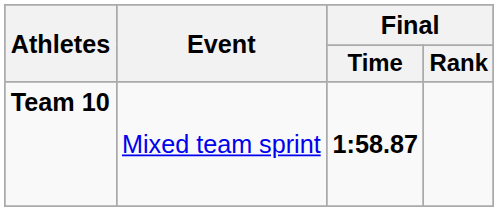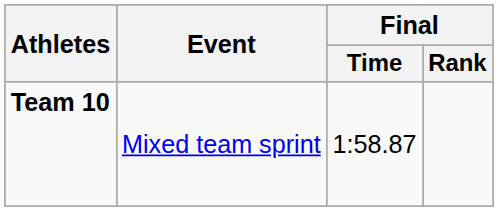(375, 145) bold -> (375, 145) normal
